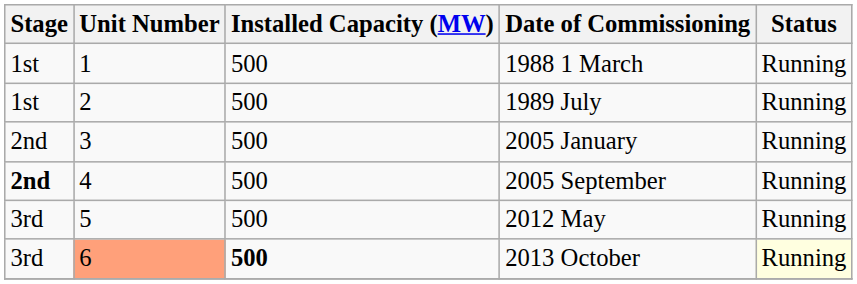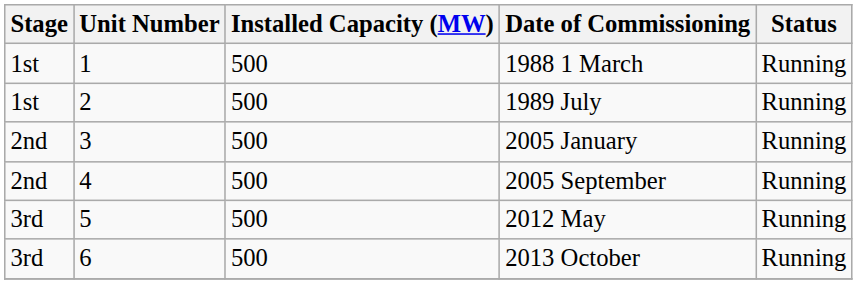(30, 180) bold -> (29, 180) normal
(85, 258) lightsalmon background -> (85, 258) no background
(249, 258) bold -> (249, 258) normal
(804, 258) lightyellow background -> (804, 258) no background
